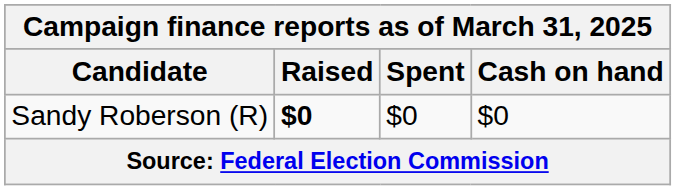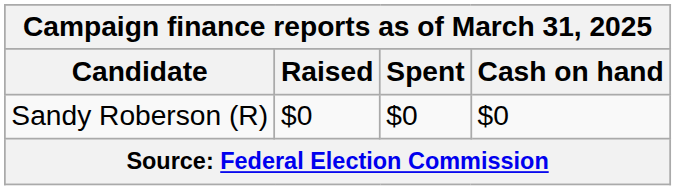(297, 116) bold -> (297, 116) normal
